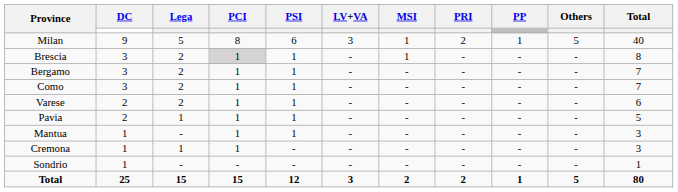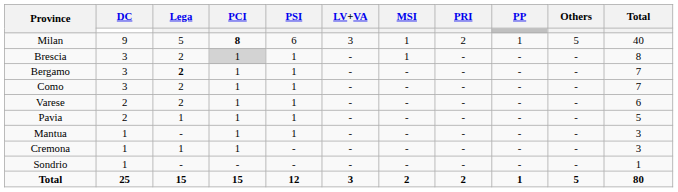(237, 40) normal -> (237, 40) bold
(181, 71) normal -> (181, 71) bold
